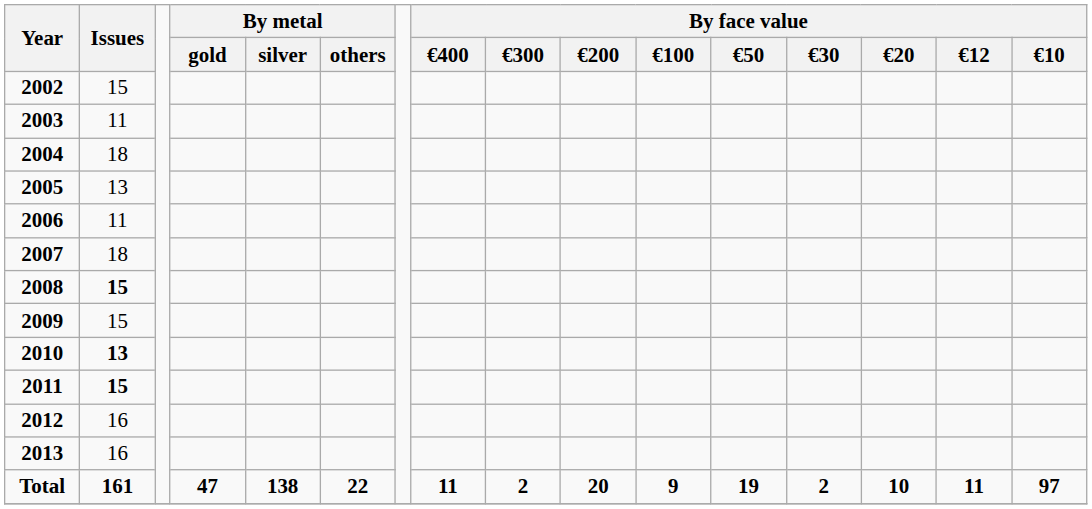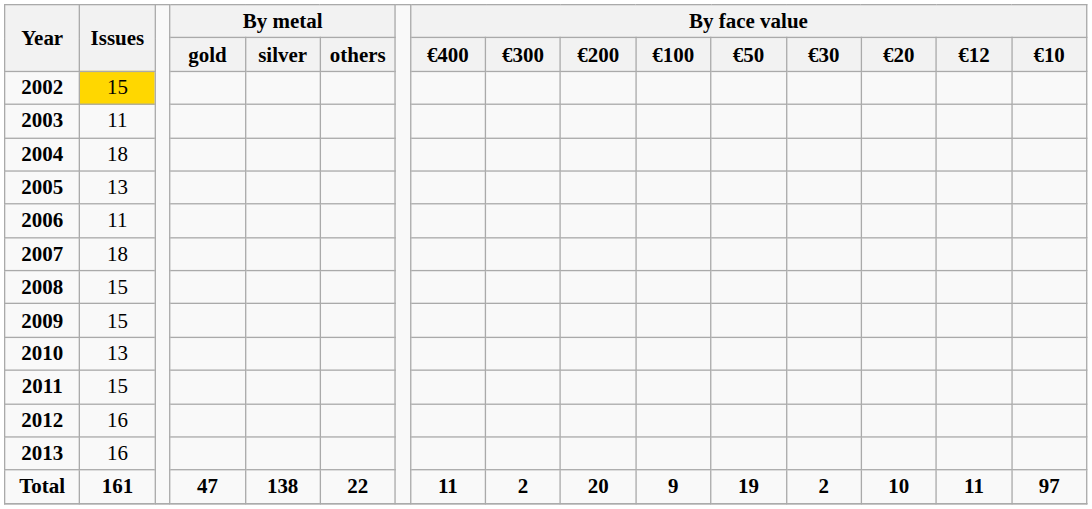(117, 87) no background -> (117, 87) gold background
(117, 287) bold -> (117, 287) normal
(117, 353) bold -> (117, 353) normal
(117, 386) bold -> (117, 386) normal
